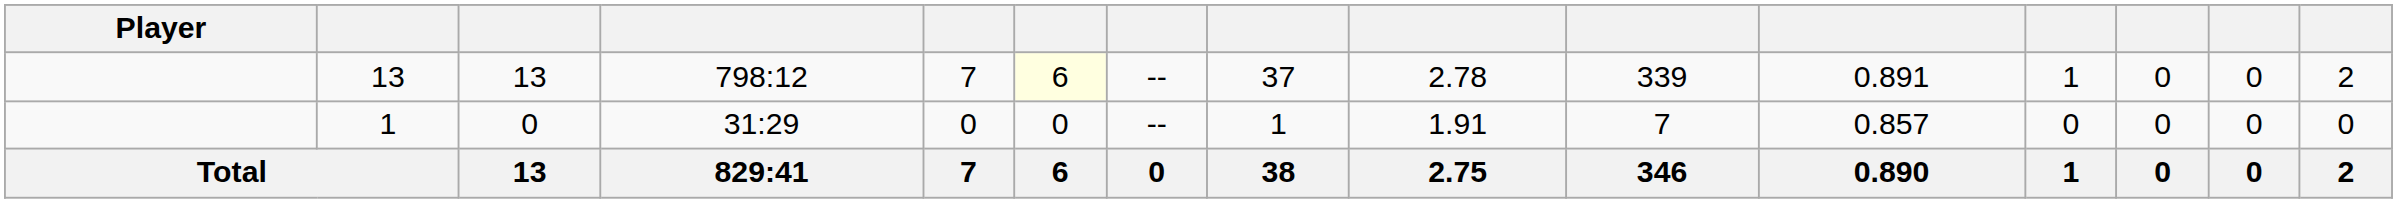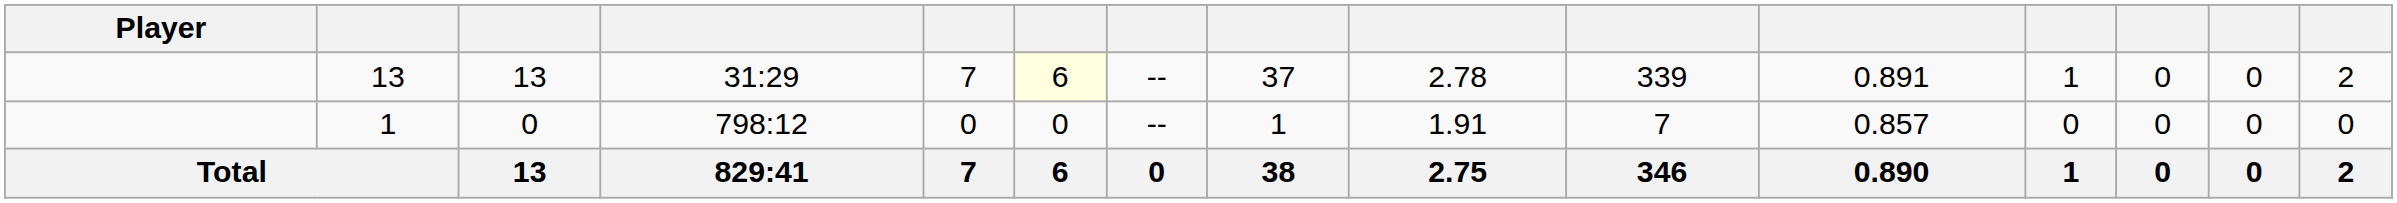(762, 76) 798:12 -> (762, 76) 31:29
(762, 124) 31:29 -> (762, 124) 798:12
